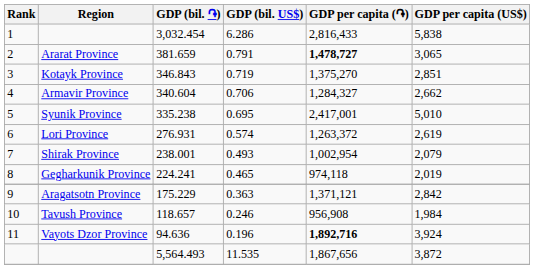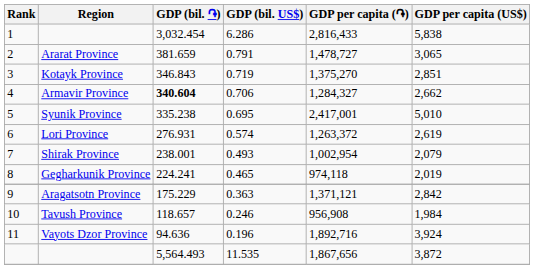(333, 54) bold -> (333, 54) normal
(176, 93) normal -> (176, 93) bold
(333, 233) bold -> (333, 233) normal
